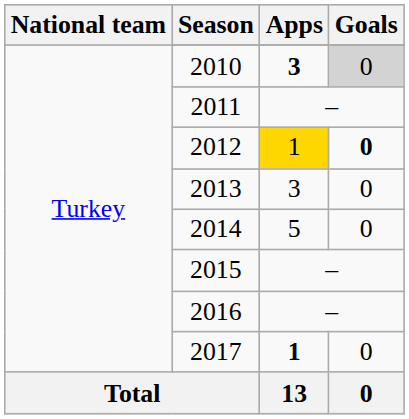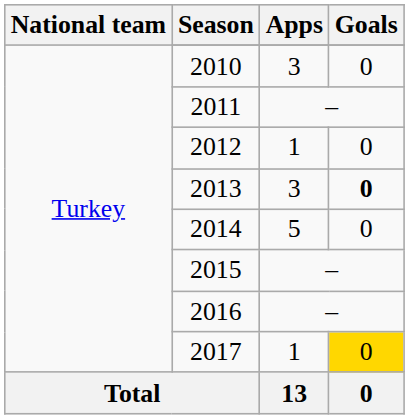(294, 65) bold -> (294, 65) normal
(366, 65) lightgrey background -> (366, 65) no background
(294, 147) gold background -> (294, 147) no background
(366, 147) bold -> (366, 147) normal
(366, 188) normal -> (366, 188) bold
(294, 351) bold -> (294, 351) normal
(366, 351) no background -> (366, 351) gold background
